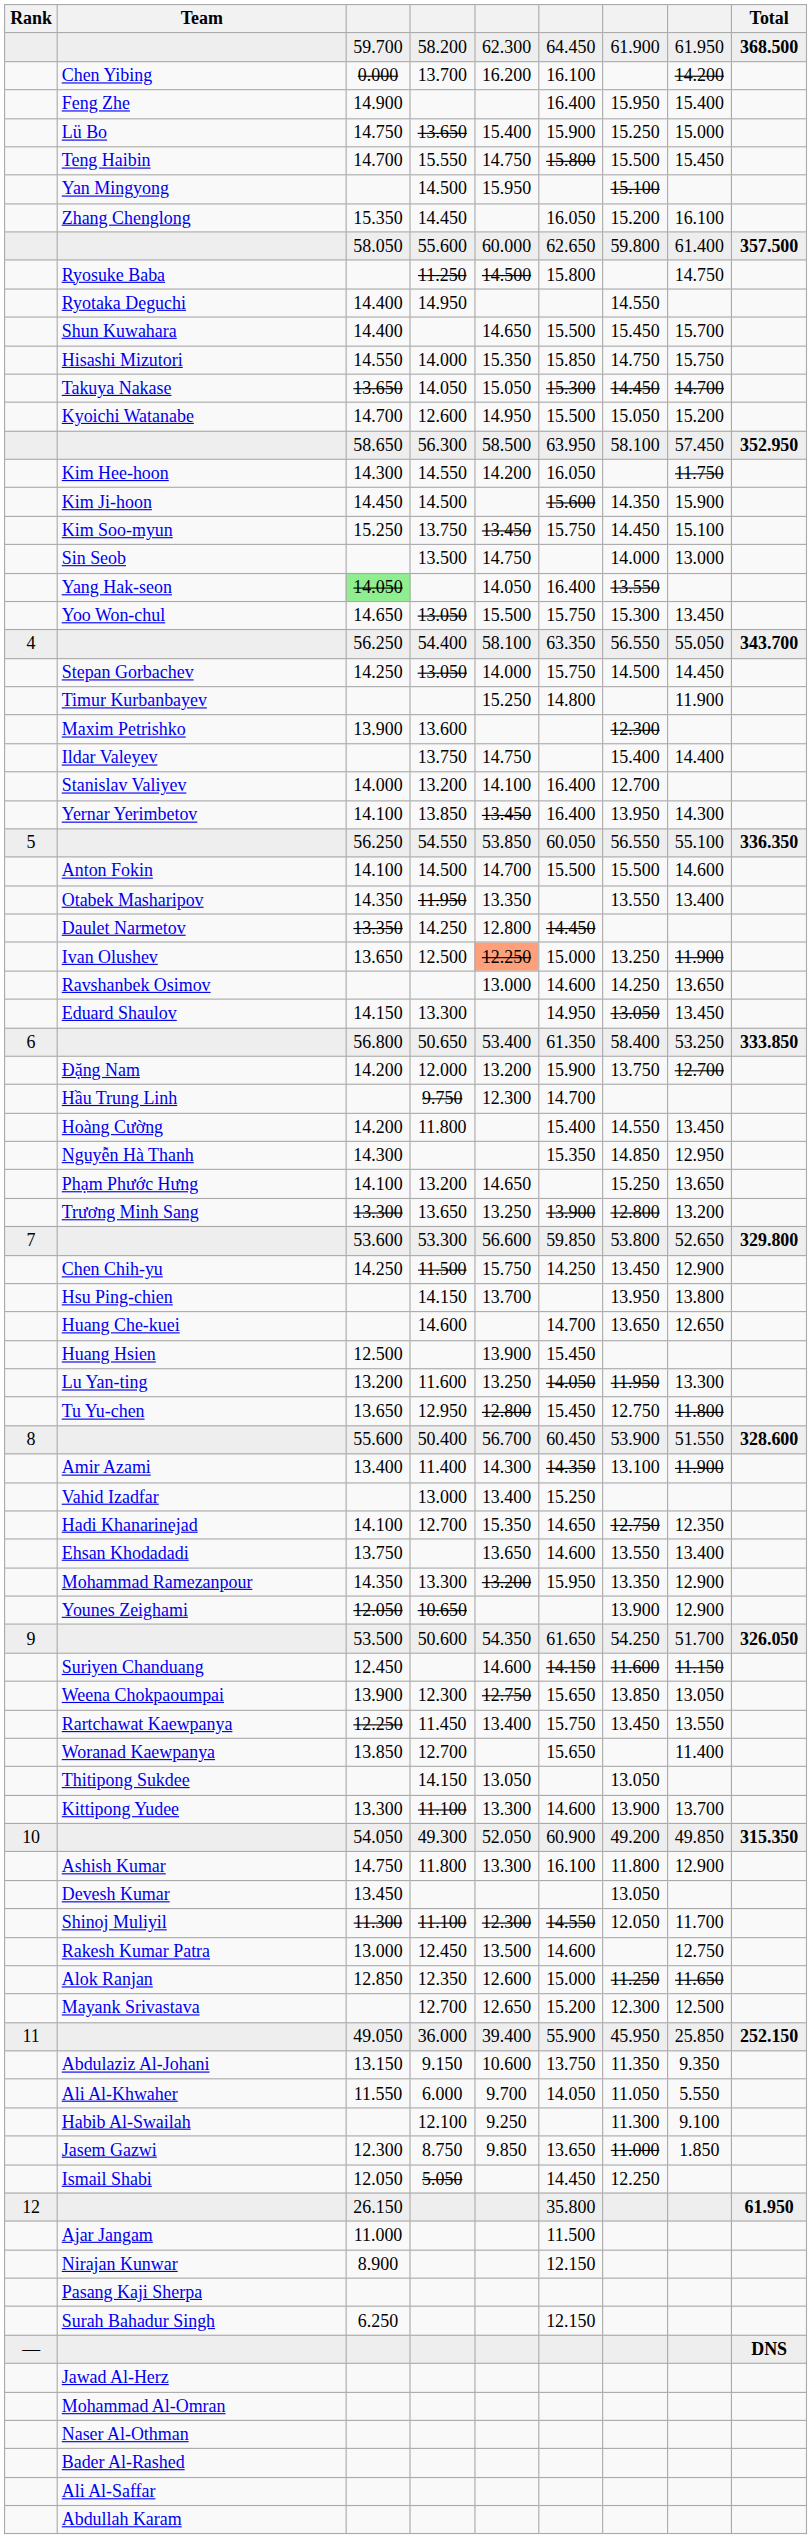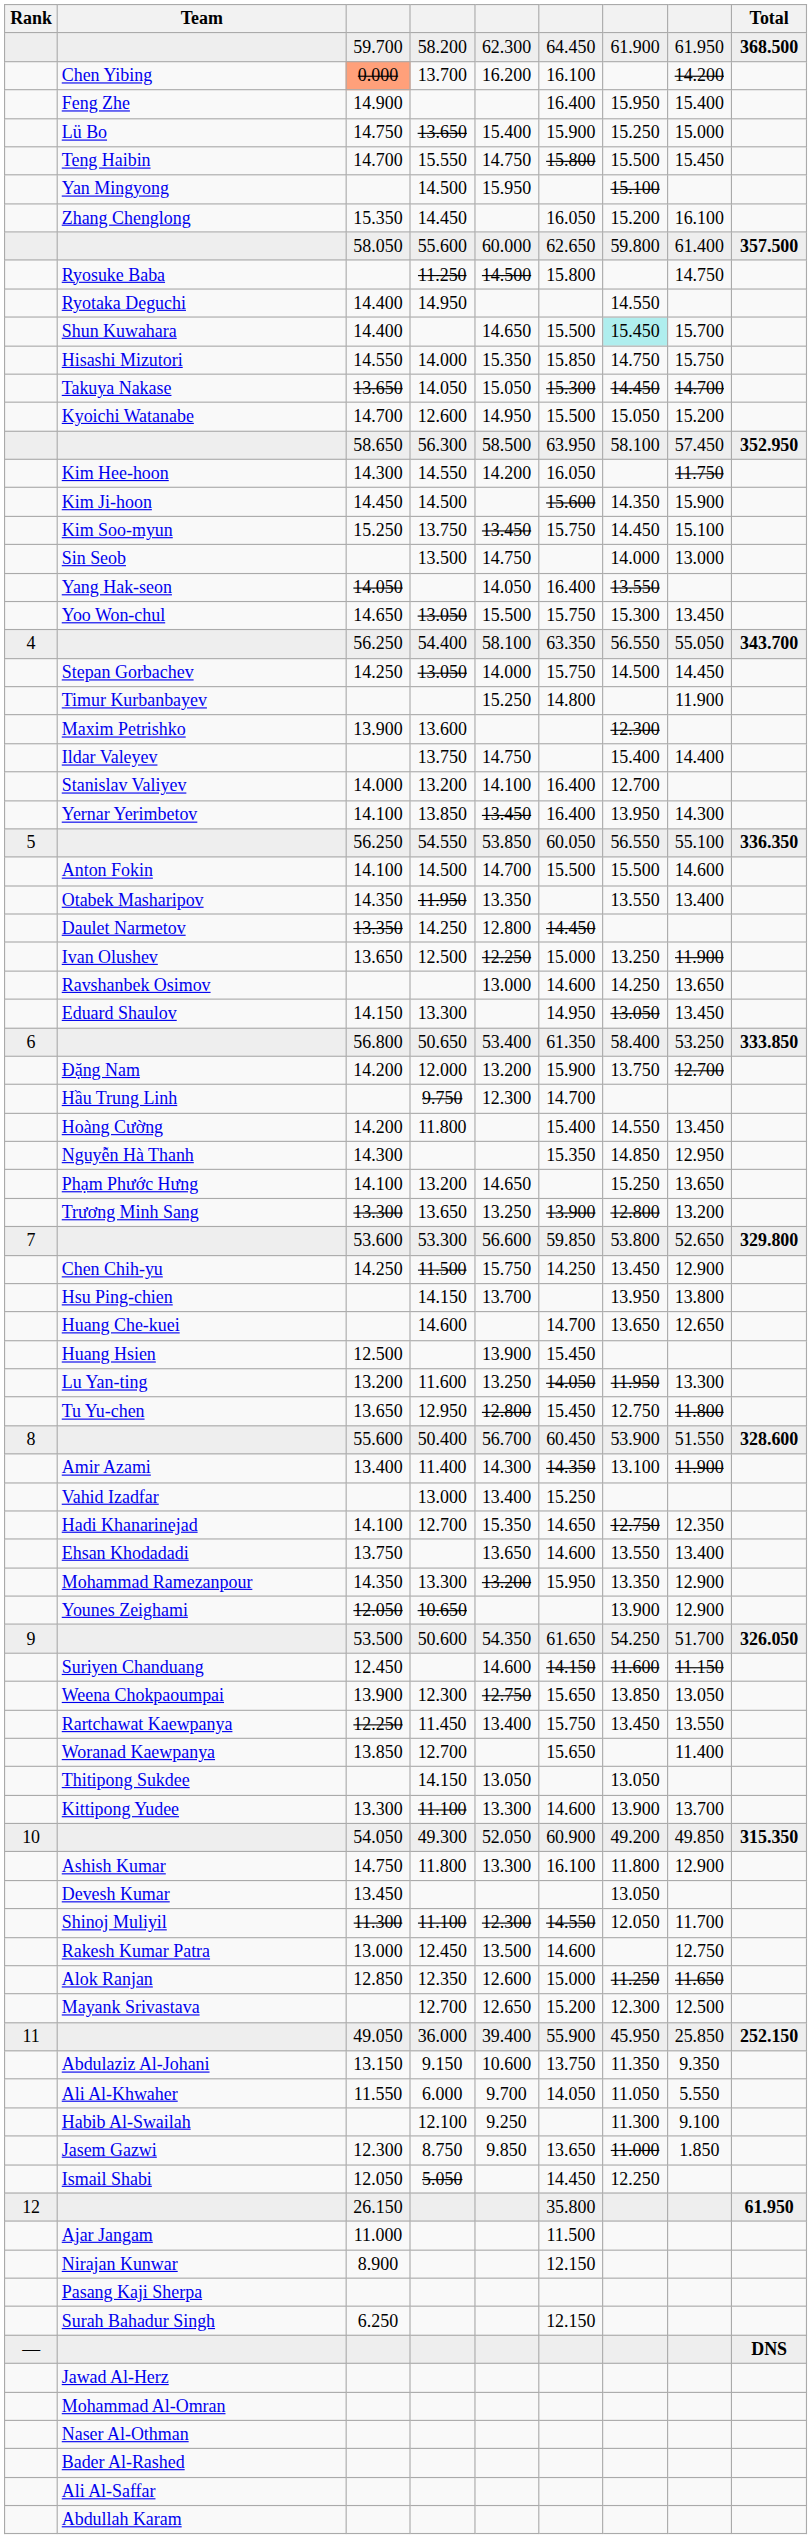(378, 75) no background -> (378, 75) lightsalmon background
(635, 331) no background -> (635, 331) paleturquoise background
(378, 587) lightgreen background -> (378, 587) no background
(507, 956) lightsalmon background -> (507, 956) no background
